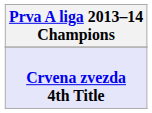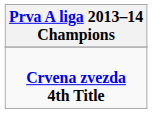(76, 86) lavender background -> (76, 86) no background
